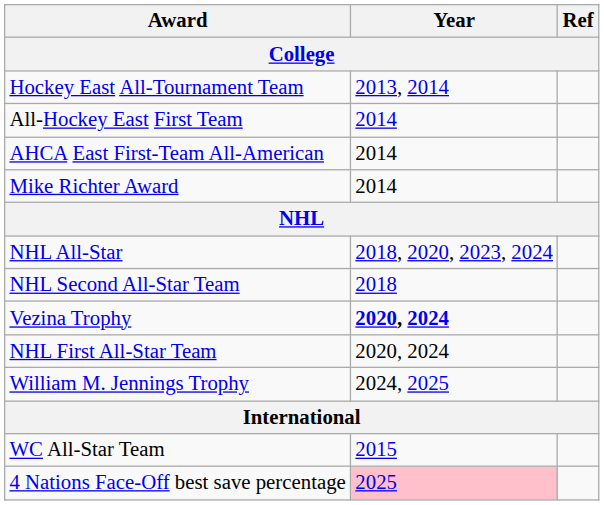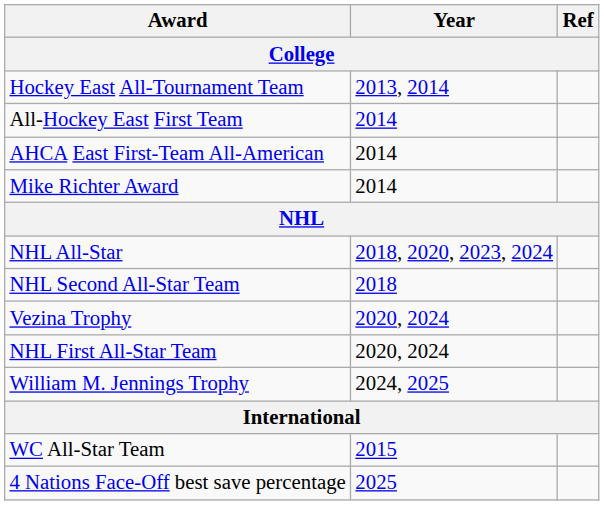(402, 317) bold -> (402, 317) normal
(376, 482) pink background -> (376, 482) no background
